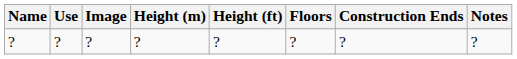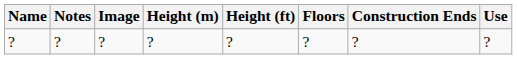columns swapped: (66, 16) <-> (489, 16)
